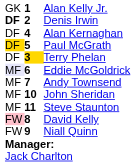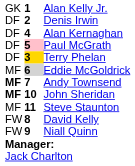(12, 20) bold -> (12, 20) normal
(12, 45) gold background -> (12, 45) no background
(27, 45) no background -> (27, 45) pink background
(13, 70) lavender background -> (13, 70) no background
(27, 70) no background -> (27, 70) lightgrey background
(13, 82) normal -> (13, 82) bold
(13, 94) normal -> (13, 94) bold
(14, 119) pink background -> (14, 119) no background
